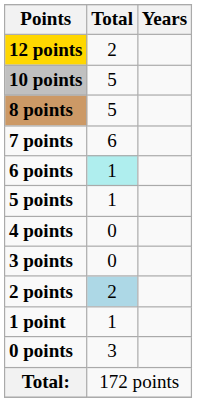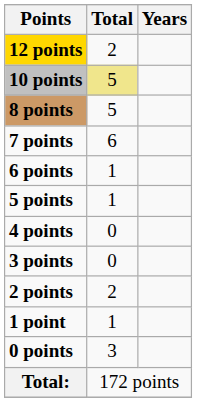(112, 79) no background -> (112, 79) khaki background
(112, 170) paleturquoise background -> (112, 170) no background
(112, 291) lightblue background -> (112, 291) no background
